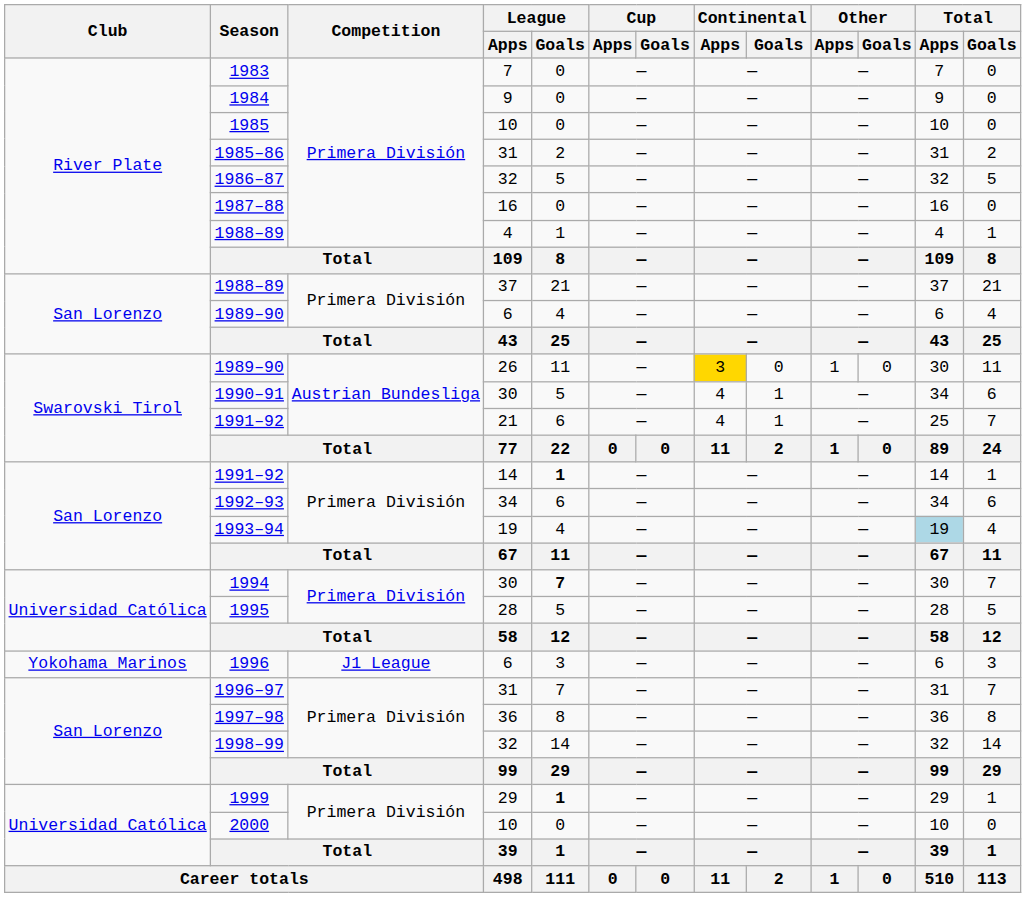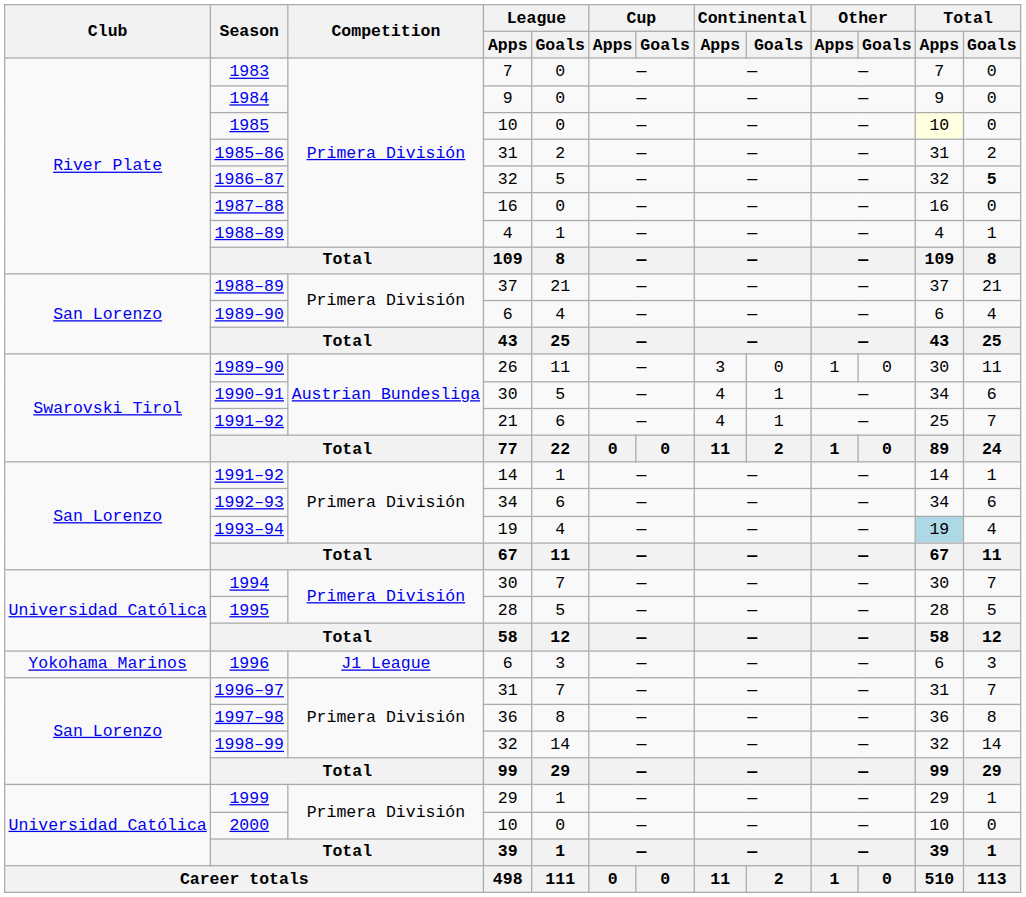(939, 126) no background -> (939, 126) lightyellow background
(992, 180) normal -> (992, 180) bold
(720, 368) gold background -> (720, 368) no background
(560, 476) bold -> (560, 476) normal
(560, 583) bold -> (560, 583) normal
(560, 798) bold -> (560, 798) normal
